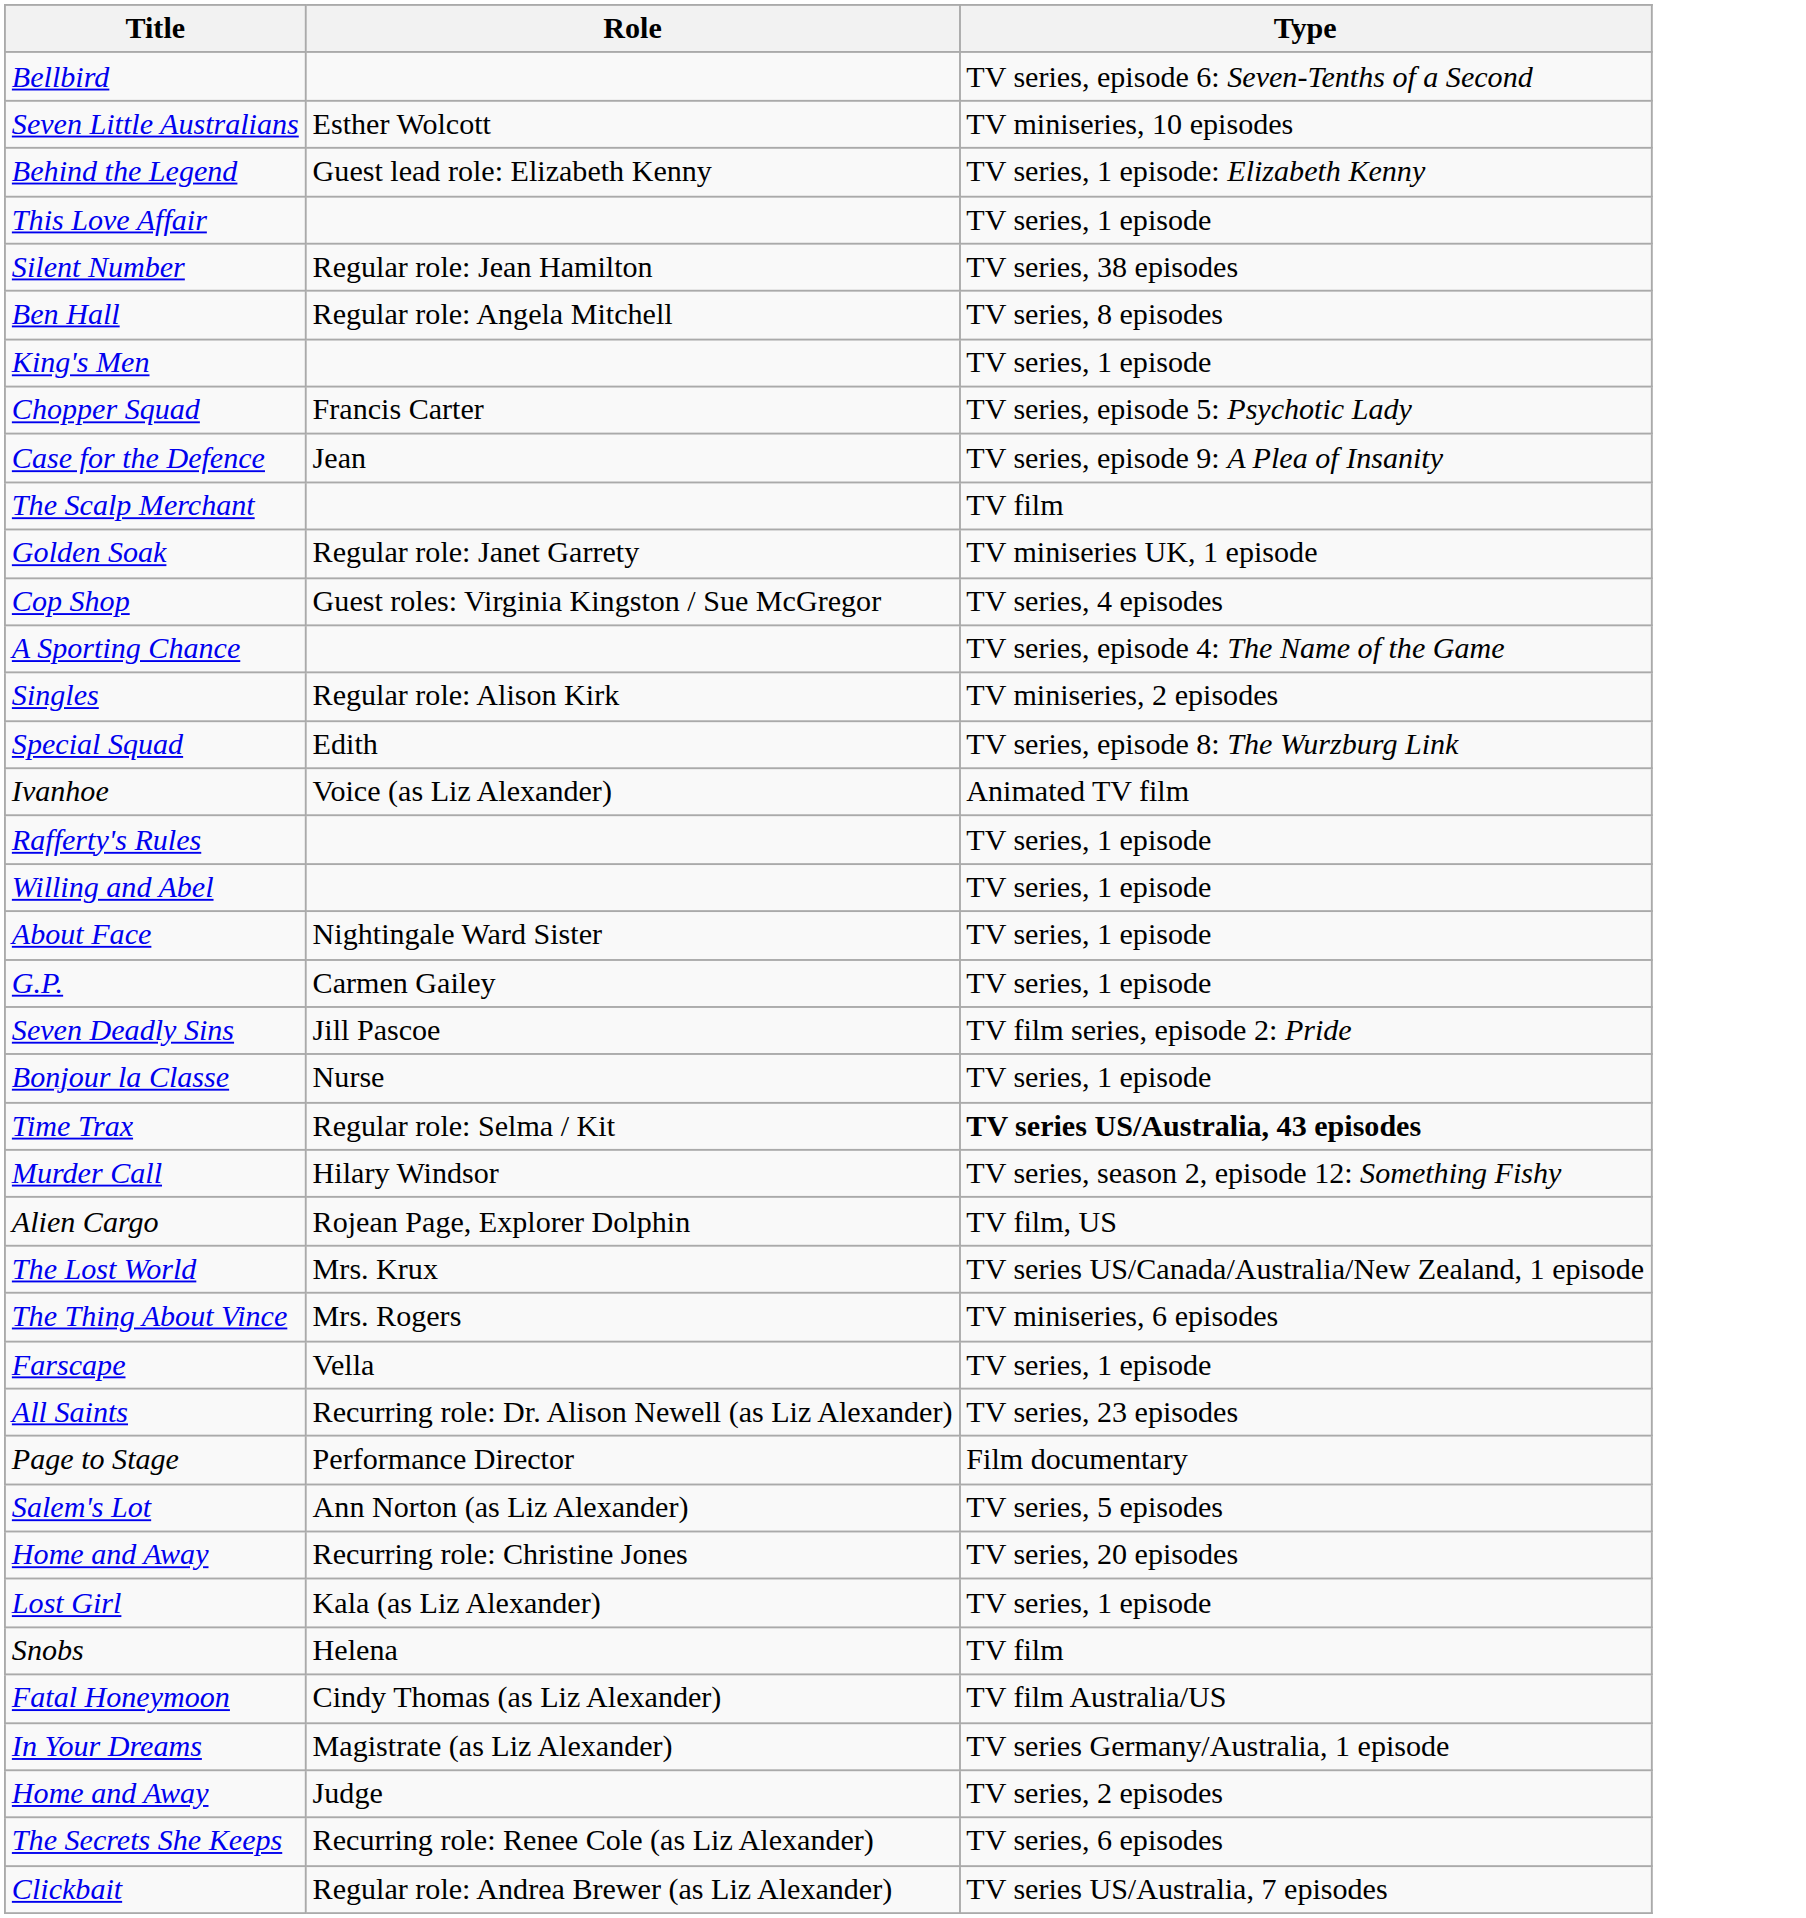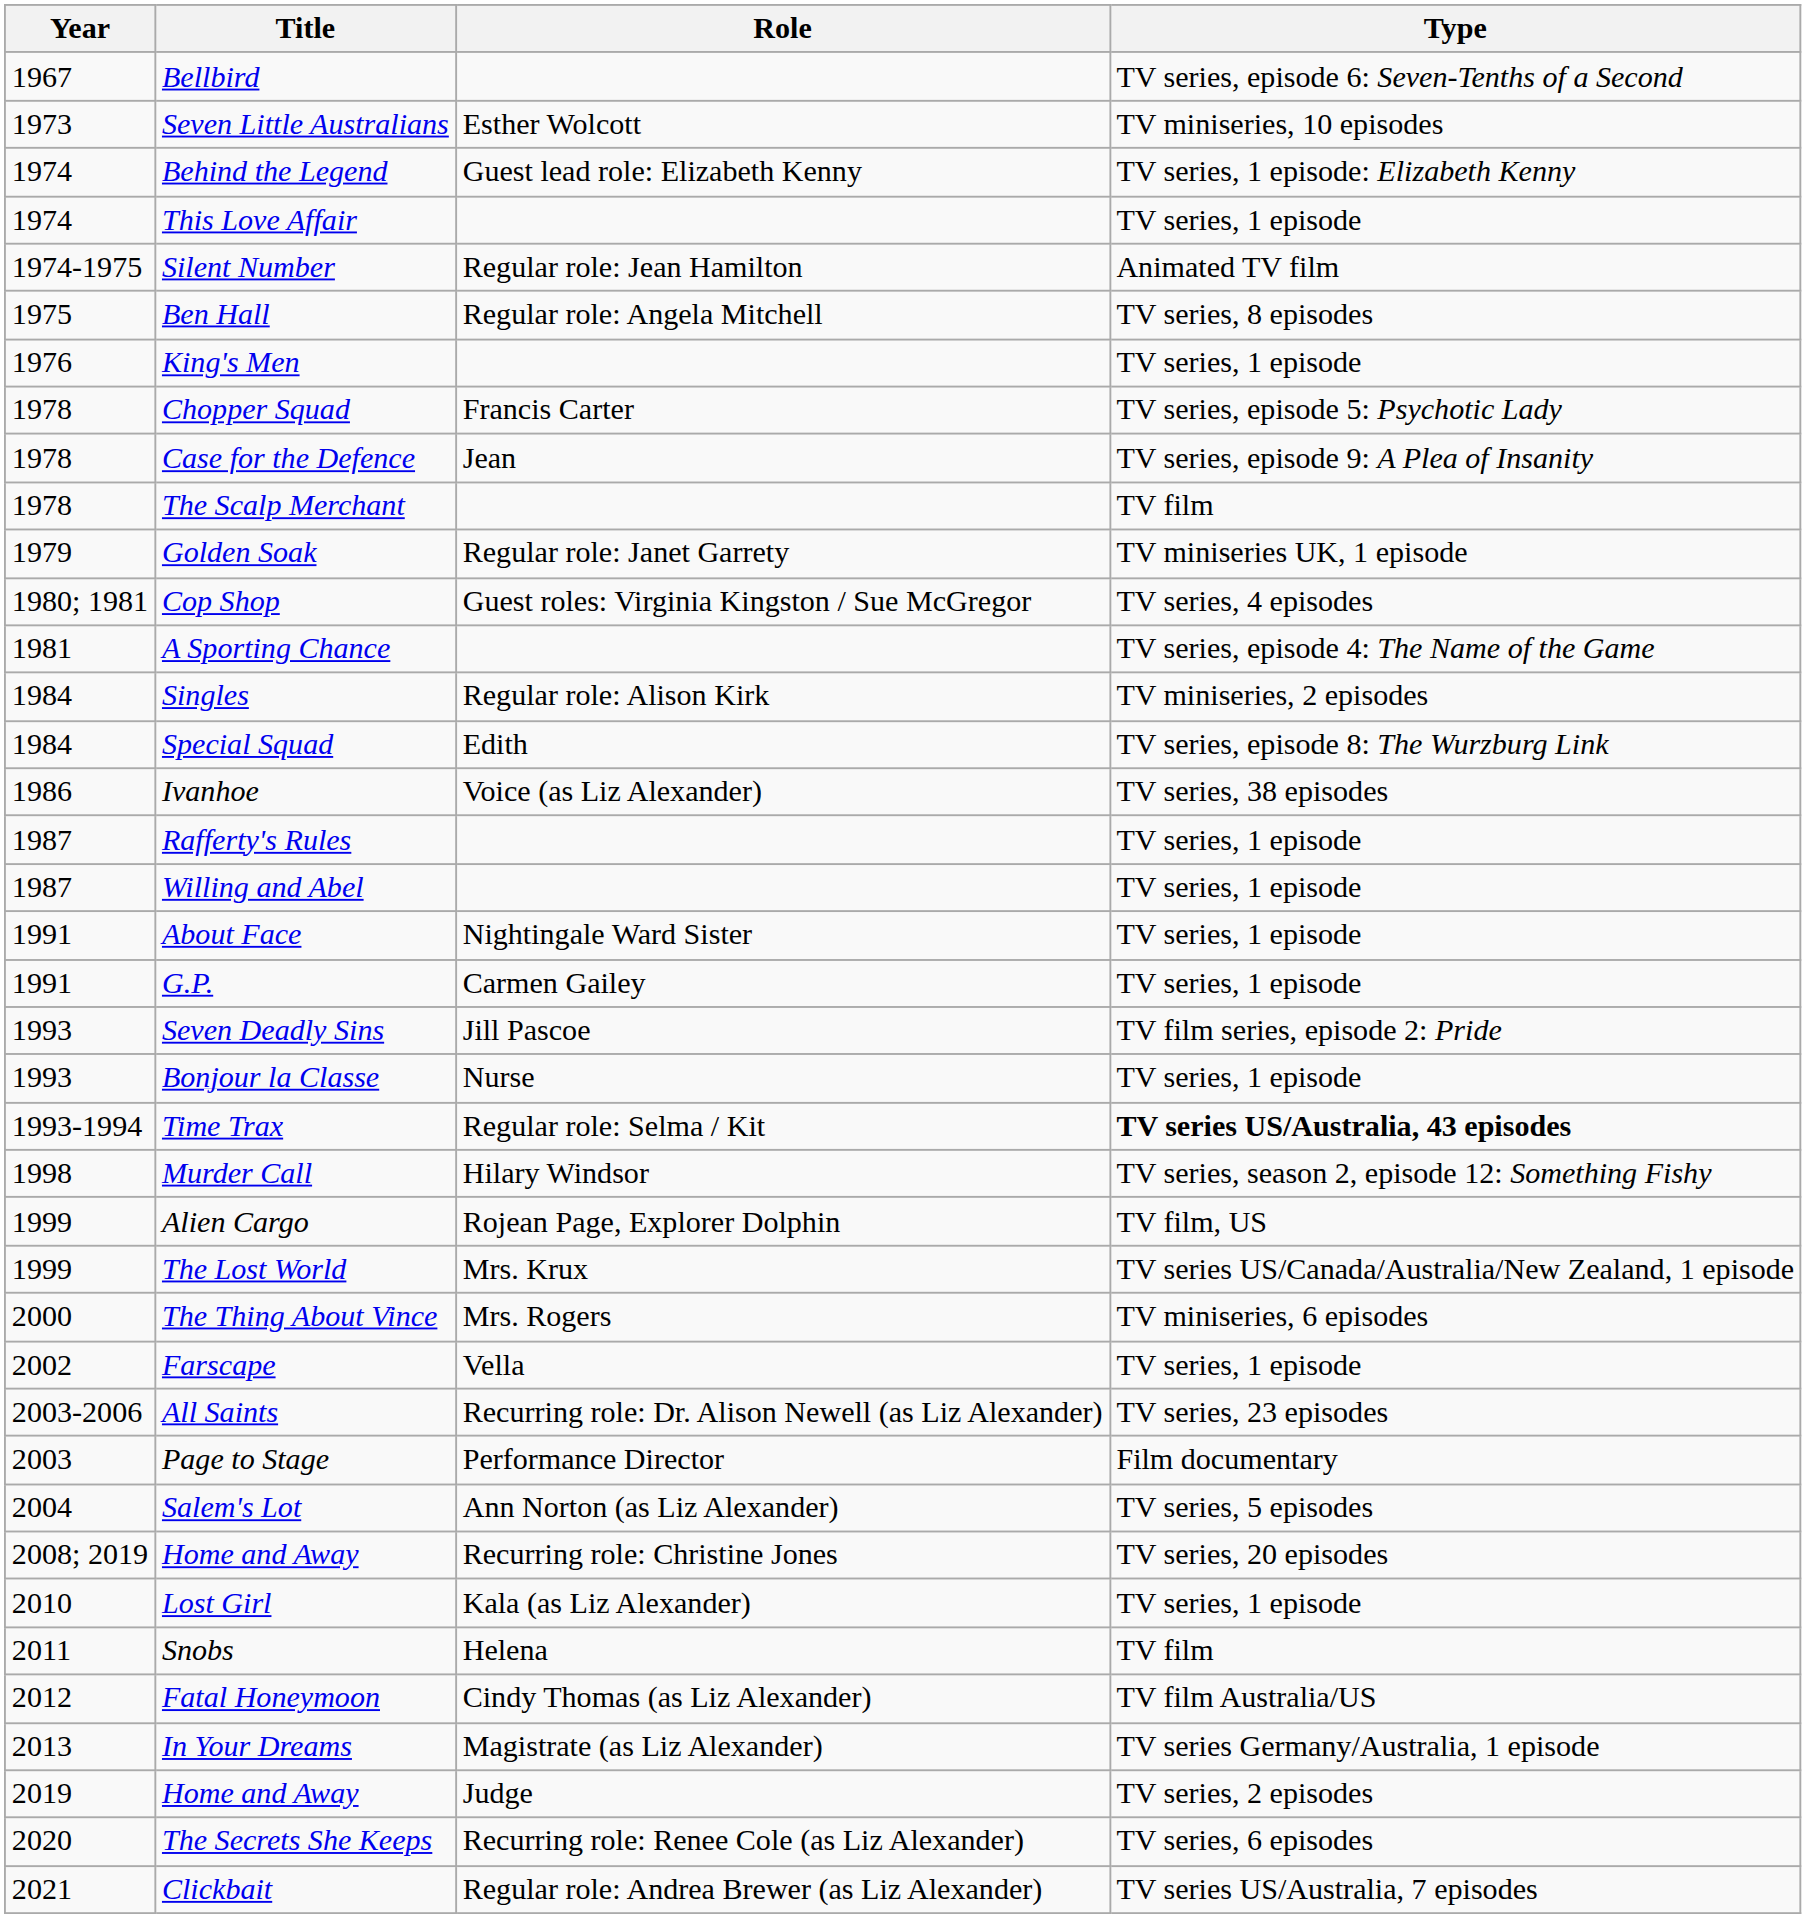+ column: (80, 28)
(1102, 266) TV series, 38 episodes -> (1228, 266) Animated TV film
(1078, 791) Animated TV film -> (1252, 791) TV series, 38 episodes
